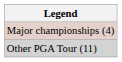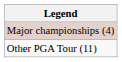(52, 48) lightgrey background -> (52, 48) no background
